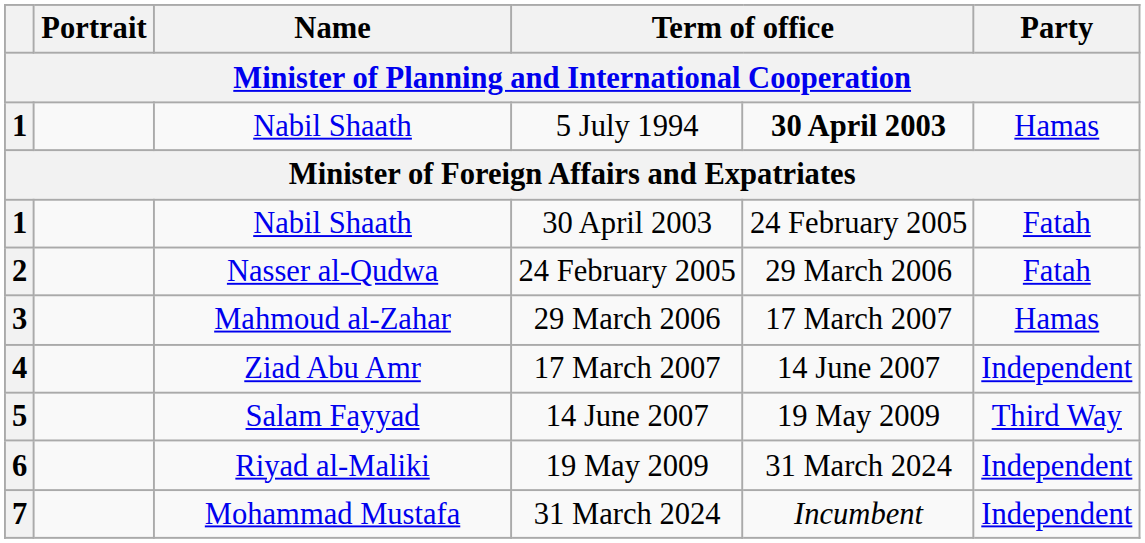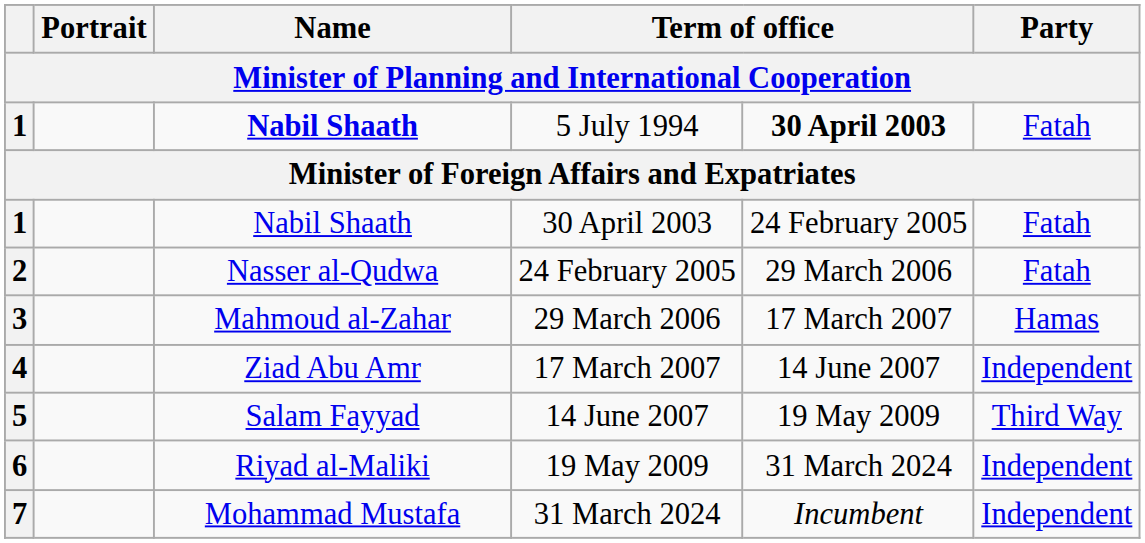(333, 125) normal -> (333, 125) bold
(1057, 125) Hamas -> (1057, 125) Fatah
